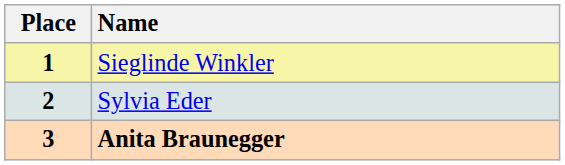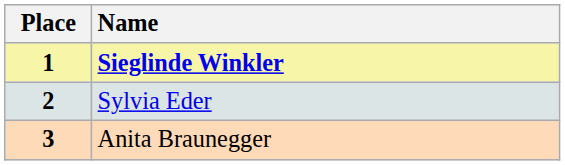(186, 62) normal -> (191, 62) bold
(191, 139) bold -> (184, 139) normal
